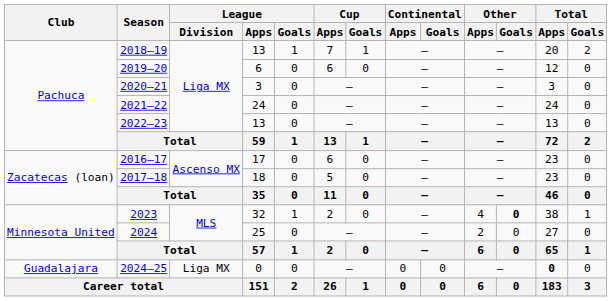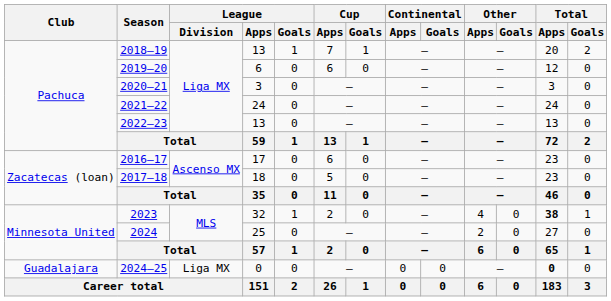(516, 214) bold -> (516, 214) normal
(552, 214) normal -> (552, 214) bold
